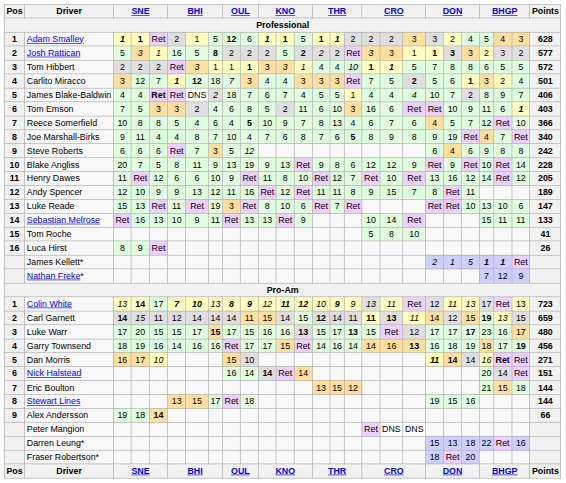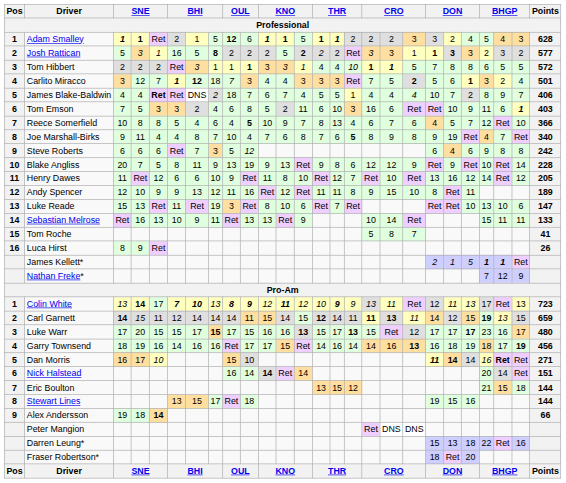(414, 192) 7 -> (414, 192) 10
(414, 234) 10 -> (414, 234) 7
(303, 304) bold -> (303, 304) normal
